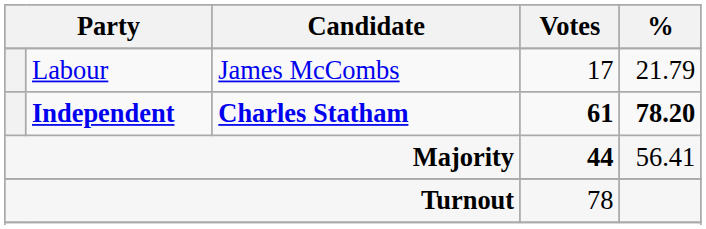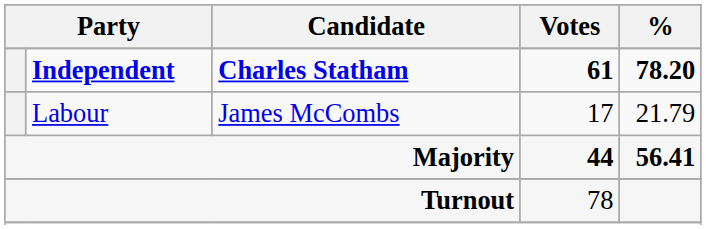rows swapped: (103, 113) <-> (70, 70)
(666, 157) normal -> (666, 157) bold
